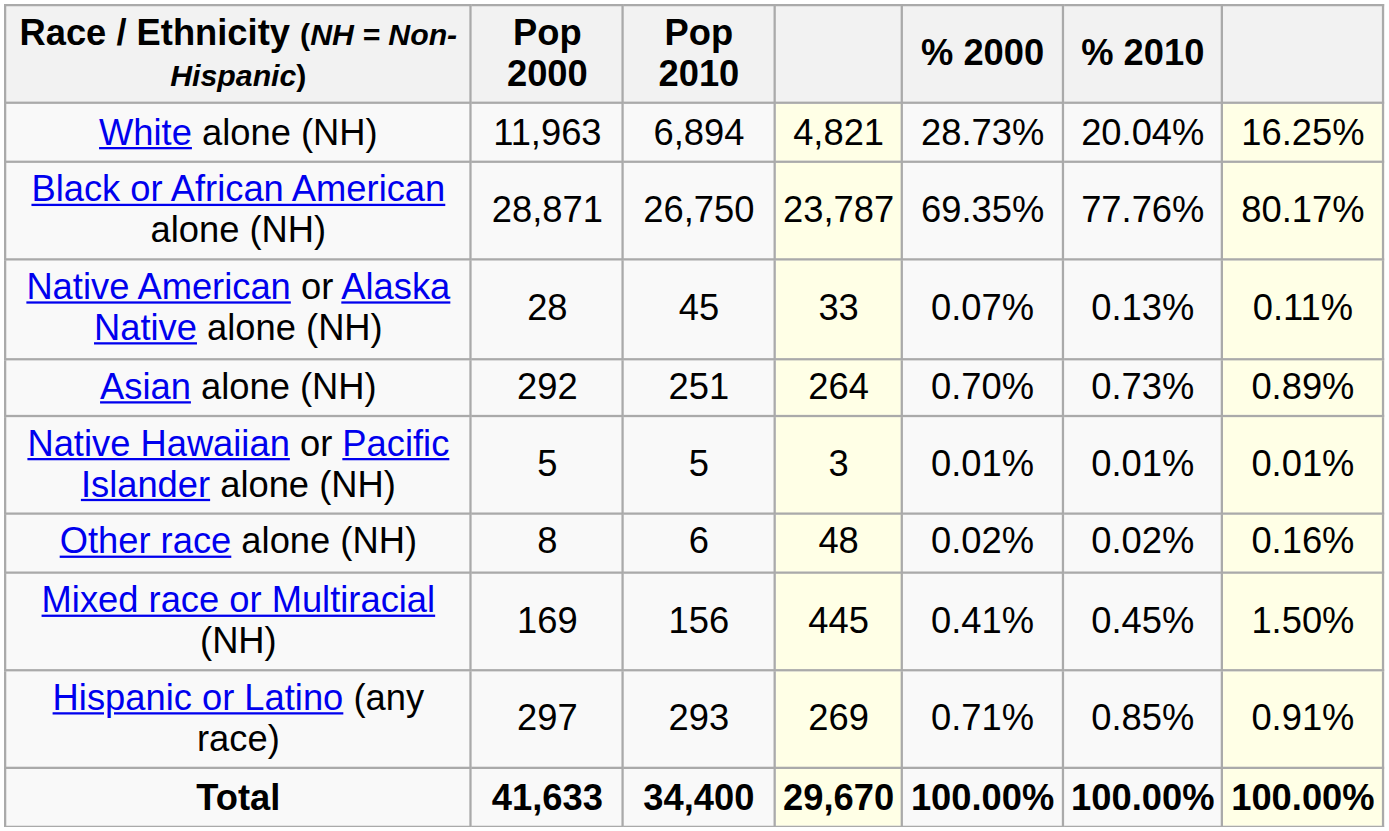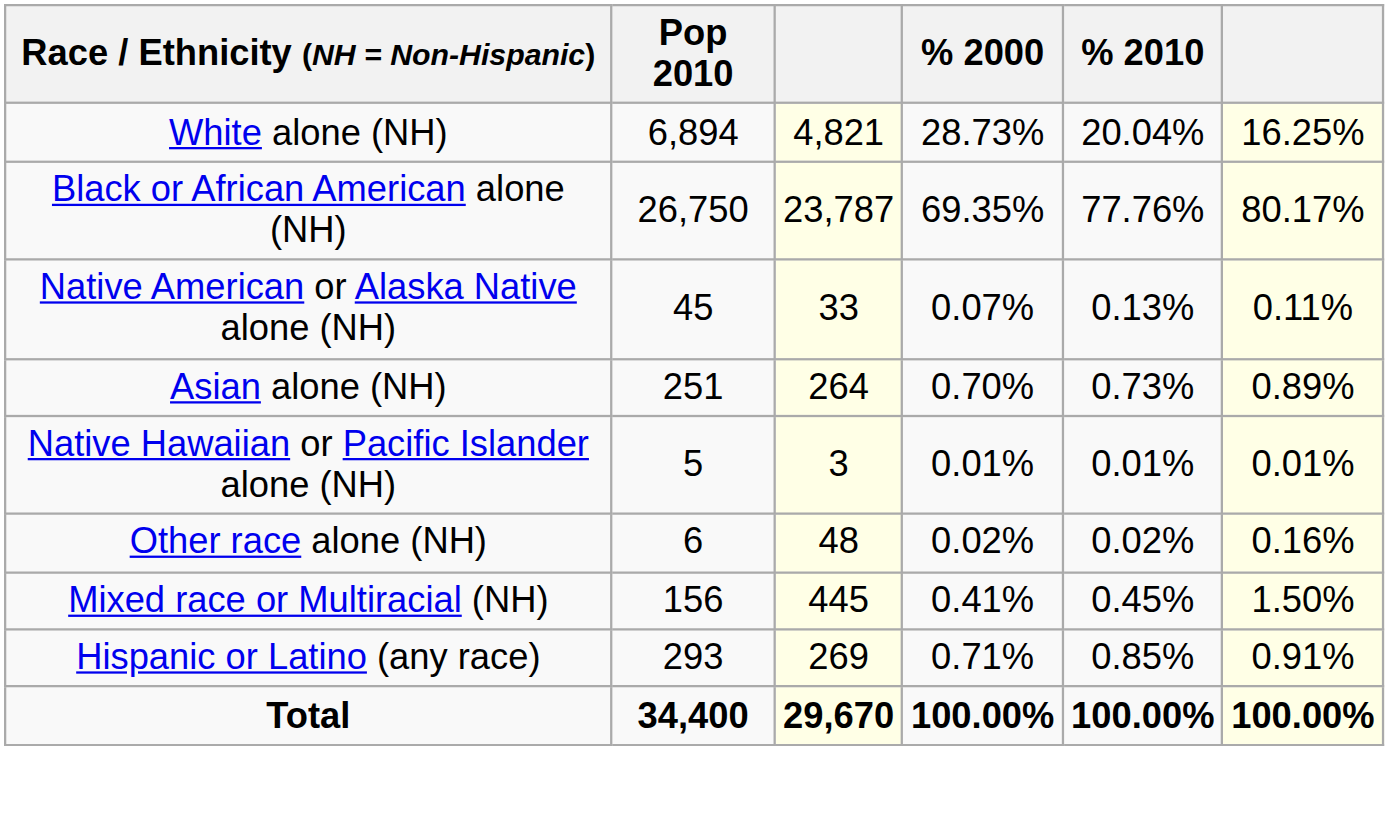- column: (547, 53)
